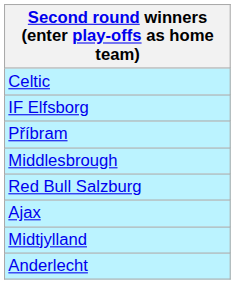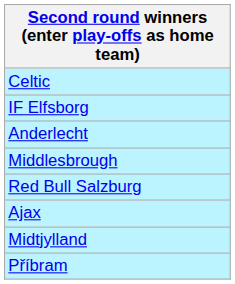(38, 134) Příbram -> (48, 134) Anderlecht
(48, 266) Anderlecht -> (38, 266) Příbram
